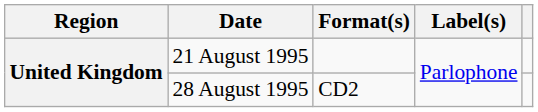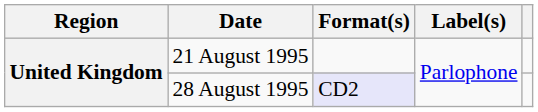(339, 89) no background -> (339, 89) lavender background
